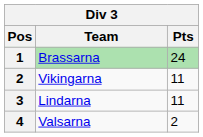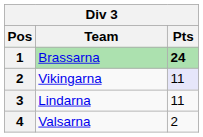(178, 57) normal -> (178, 57) bold
(178, 79) no background -> (178, 79) lavender background
